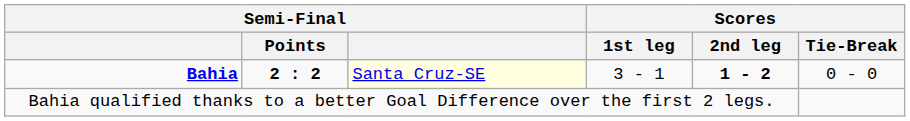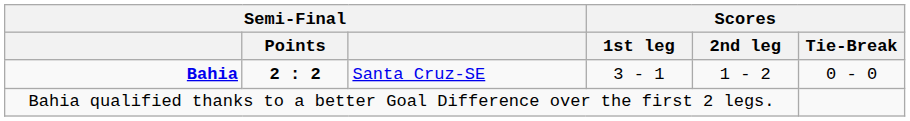(419, 74) lightyellow background -> (419, 74) no background
(745, 74) bold -> (745, 74) normal
